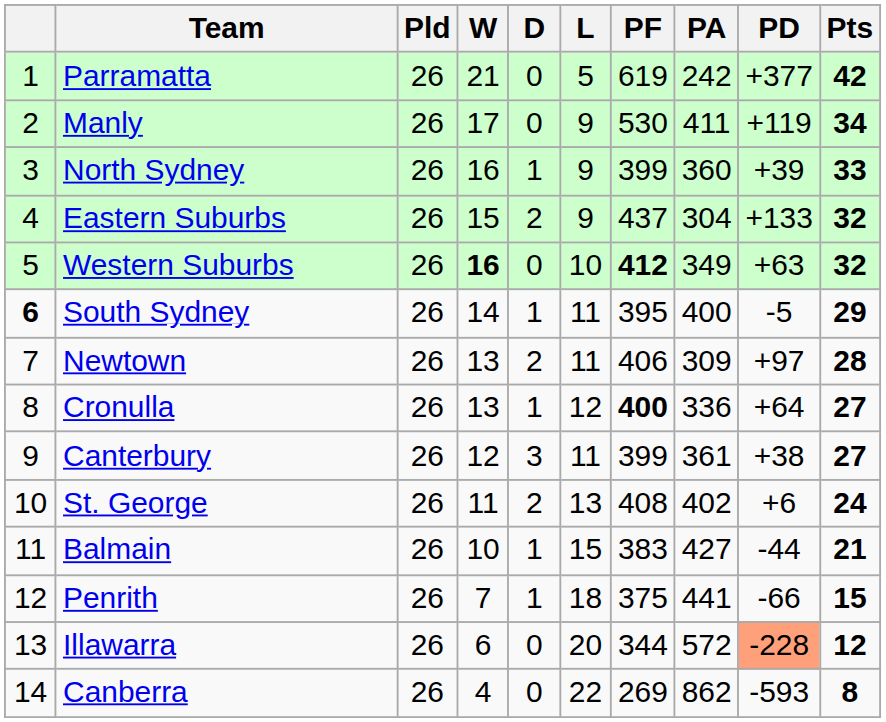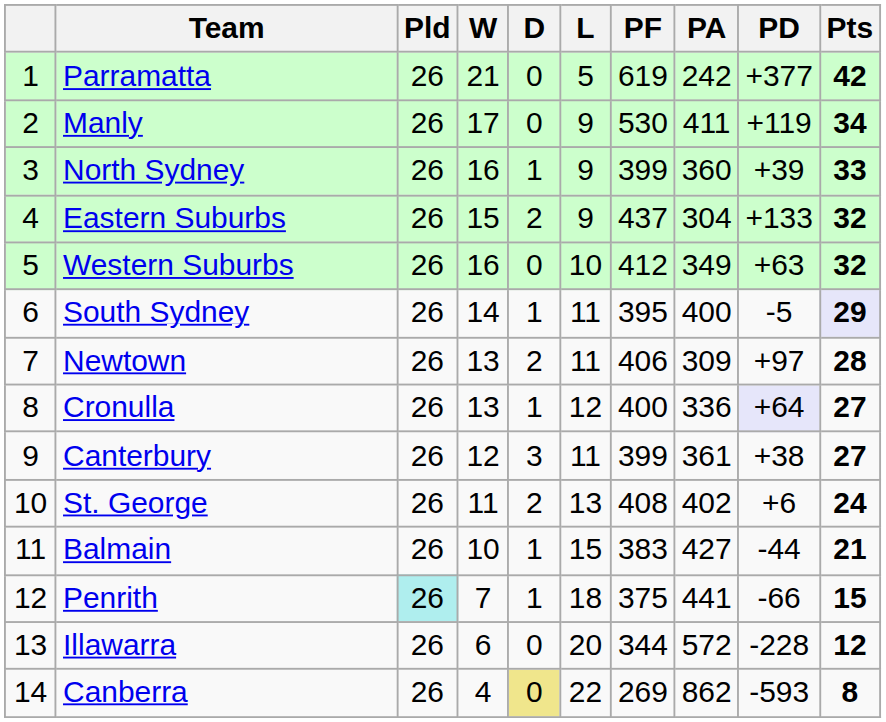(483, 265) bold -> (483, 265) normal
(643, 265) bold -> (643, 265) normal
(31, 312) bold -> (31, 312) normal
(850, 312) no background -> (850, 312) lavender background
(643, 407) bold -> (643, 407) normal
(779, 407) no background -> (779, 407) lavender background
(427, 597) no background -> (427, 597) paleturquoise background
(779, 645) lightsalmon background -> (779, 645) no background
(534, 692) no background -> (534, 692) khaki background
